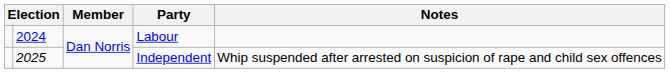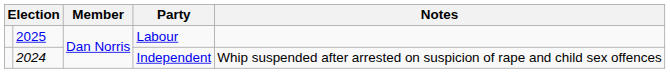(31, 36) 2024 -> (31, 36) 2025
(31, 57) 2025 -> (31, 57) 2024
